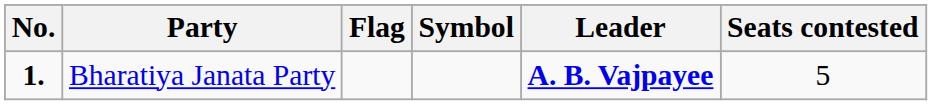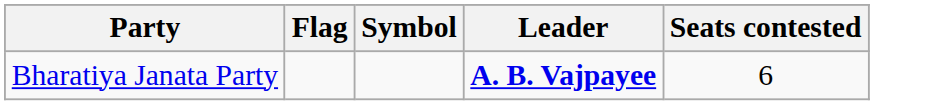- column: (34, 27)
(823, 74) 5 -> (766, 74) 6
